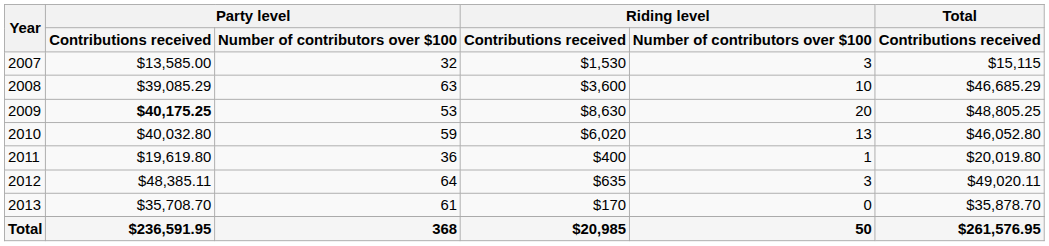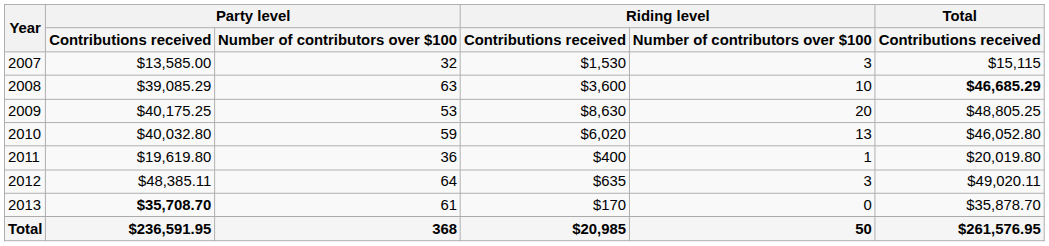(1003, 87) normal -> (1003, 87) bold
(174, 110) bold -> (174, 110) normal
(174, 205) normal -> (174, 205) bold
